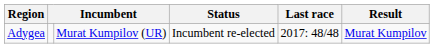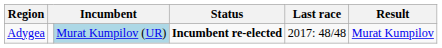(111, 33) no background -> (111, 33) lightblue background
(223, 33) normal -> (227, 33) bold
